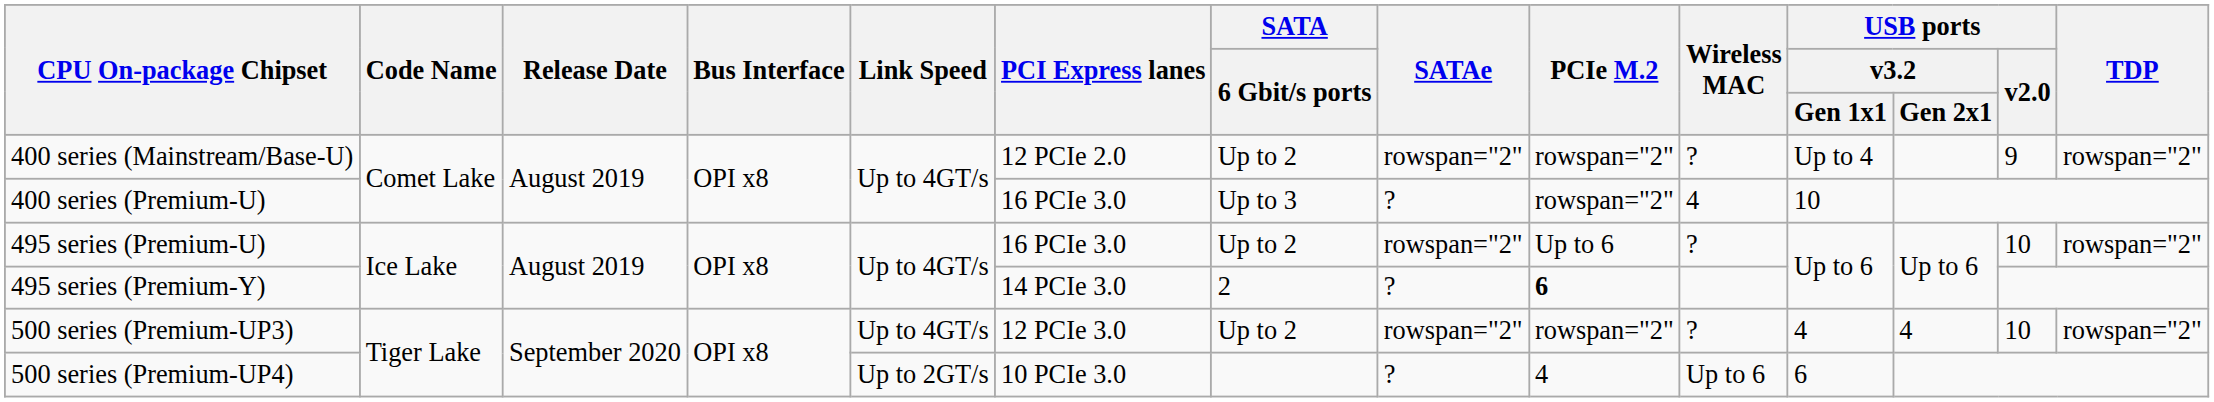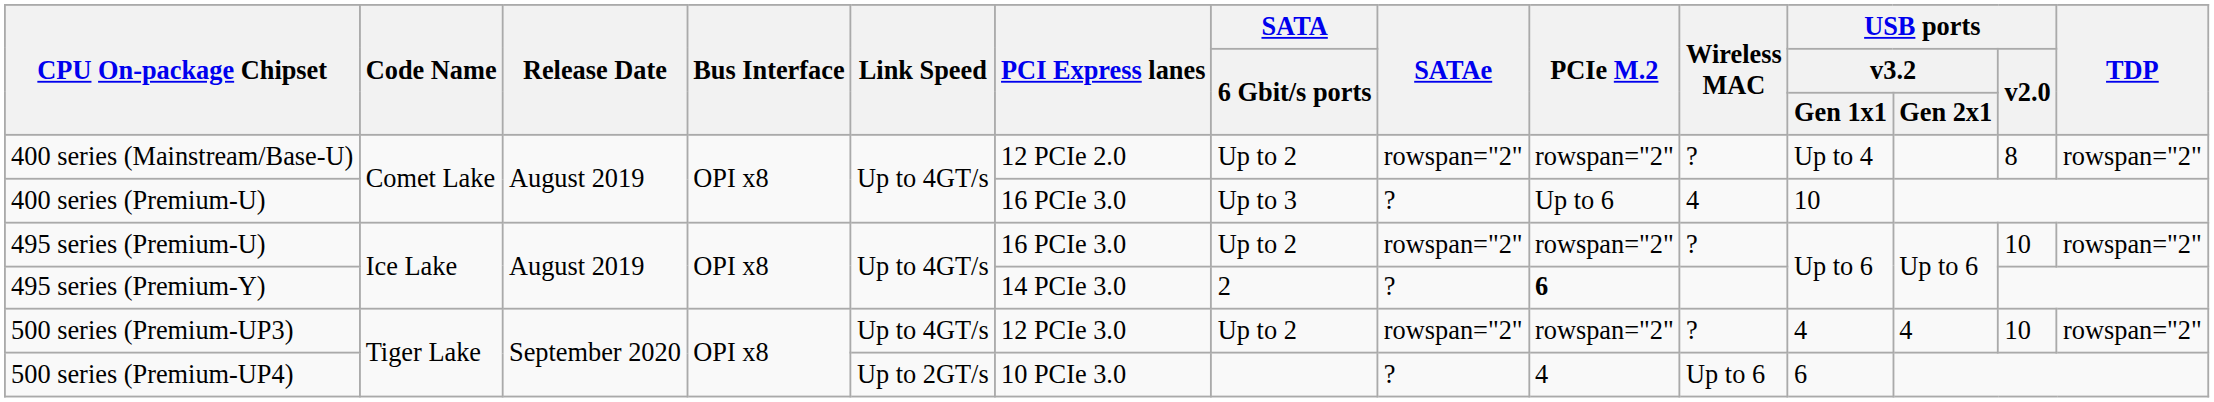(2011, 157) 9 -> (2011, 157) 8
(1604, 200) rowspan="2" -> (1574, 200) Up to 6
(1574, 243) Up to 6 -> (1604, 243) rowspan="2"
